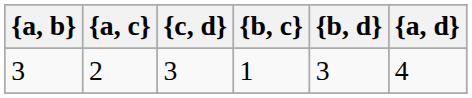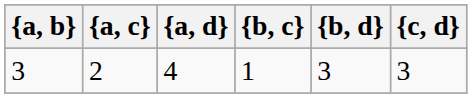columns swapped: (427, 26) <-> (195, 26)
